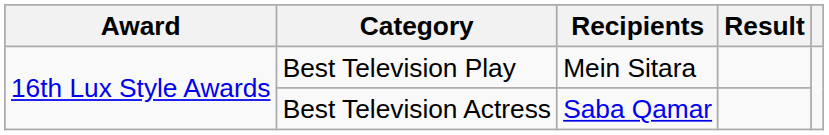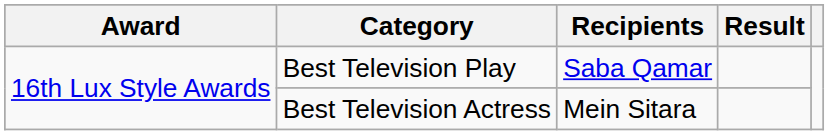(630, 67) Mein Sitara -> (638, 67) Saba Qamar
(638, 109) Saba Qamar -> (630, 109) Mein Sitara
